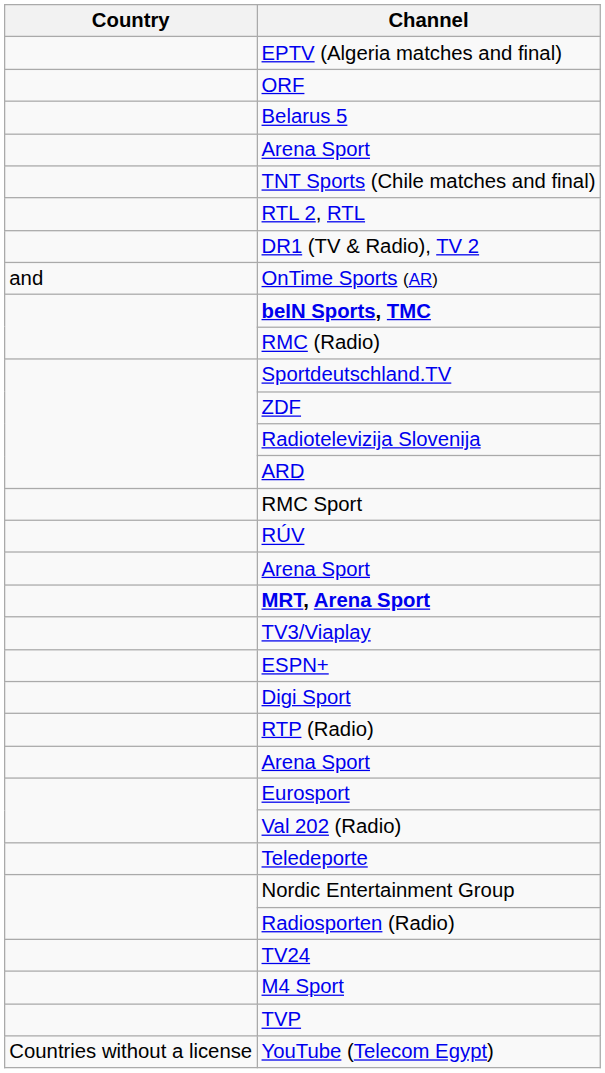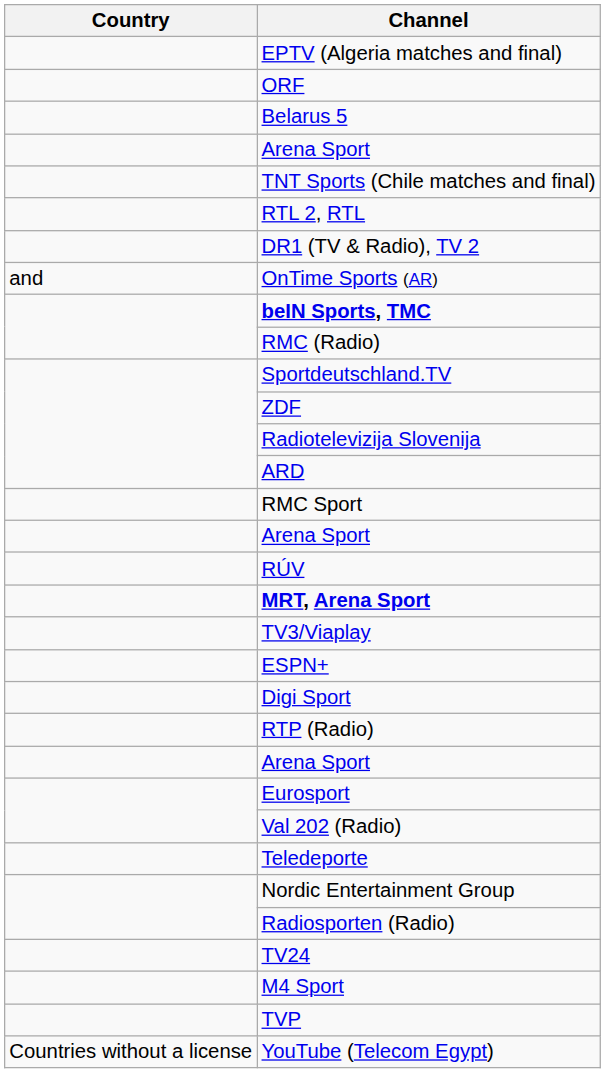(283, 536) RÚV -> (316, 536) Arena Sport
(316, 568) Arena Sport -> (283, 568) RÚV
